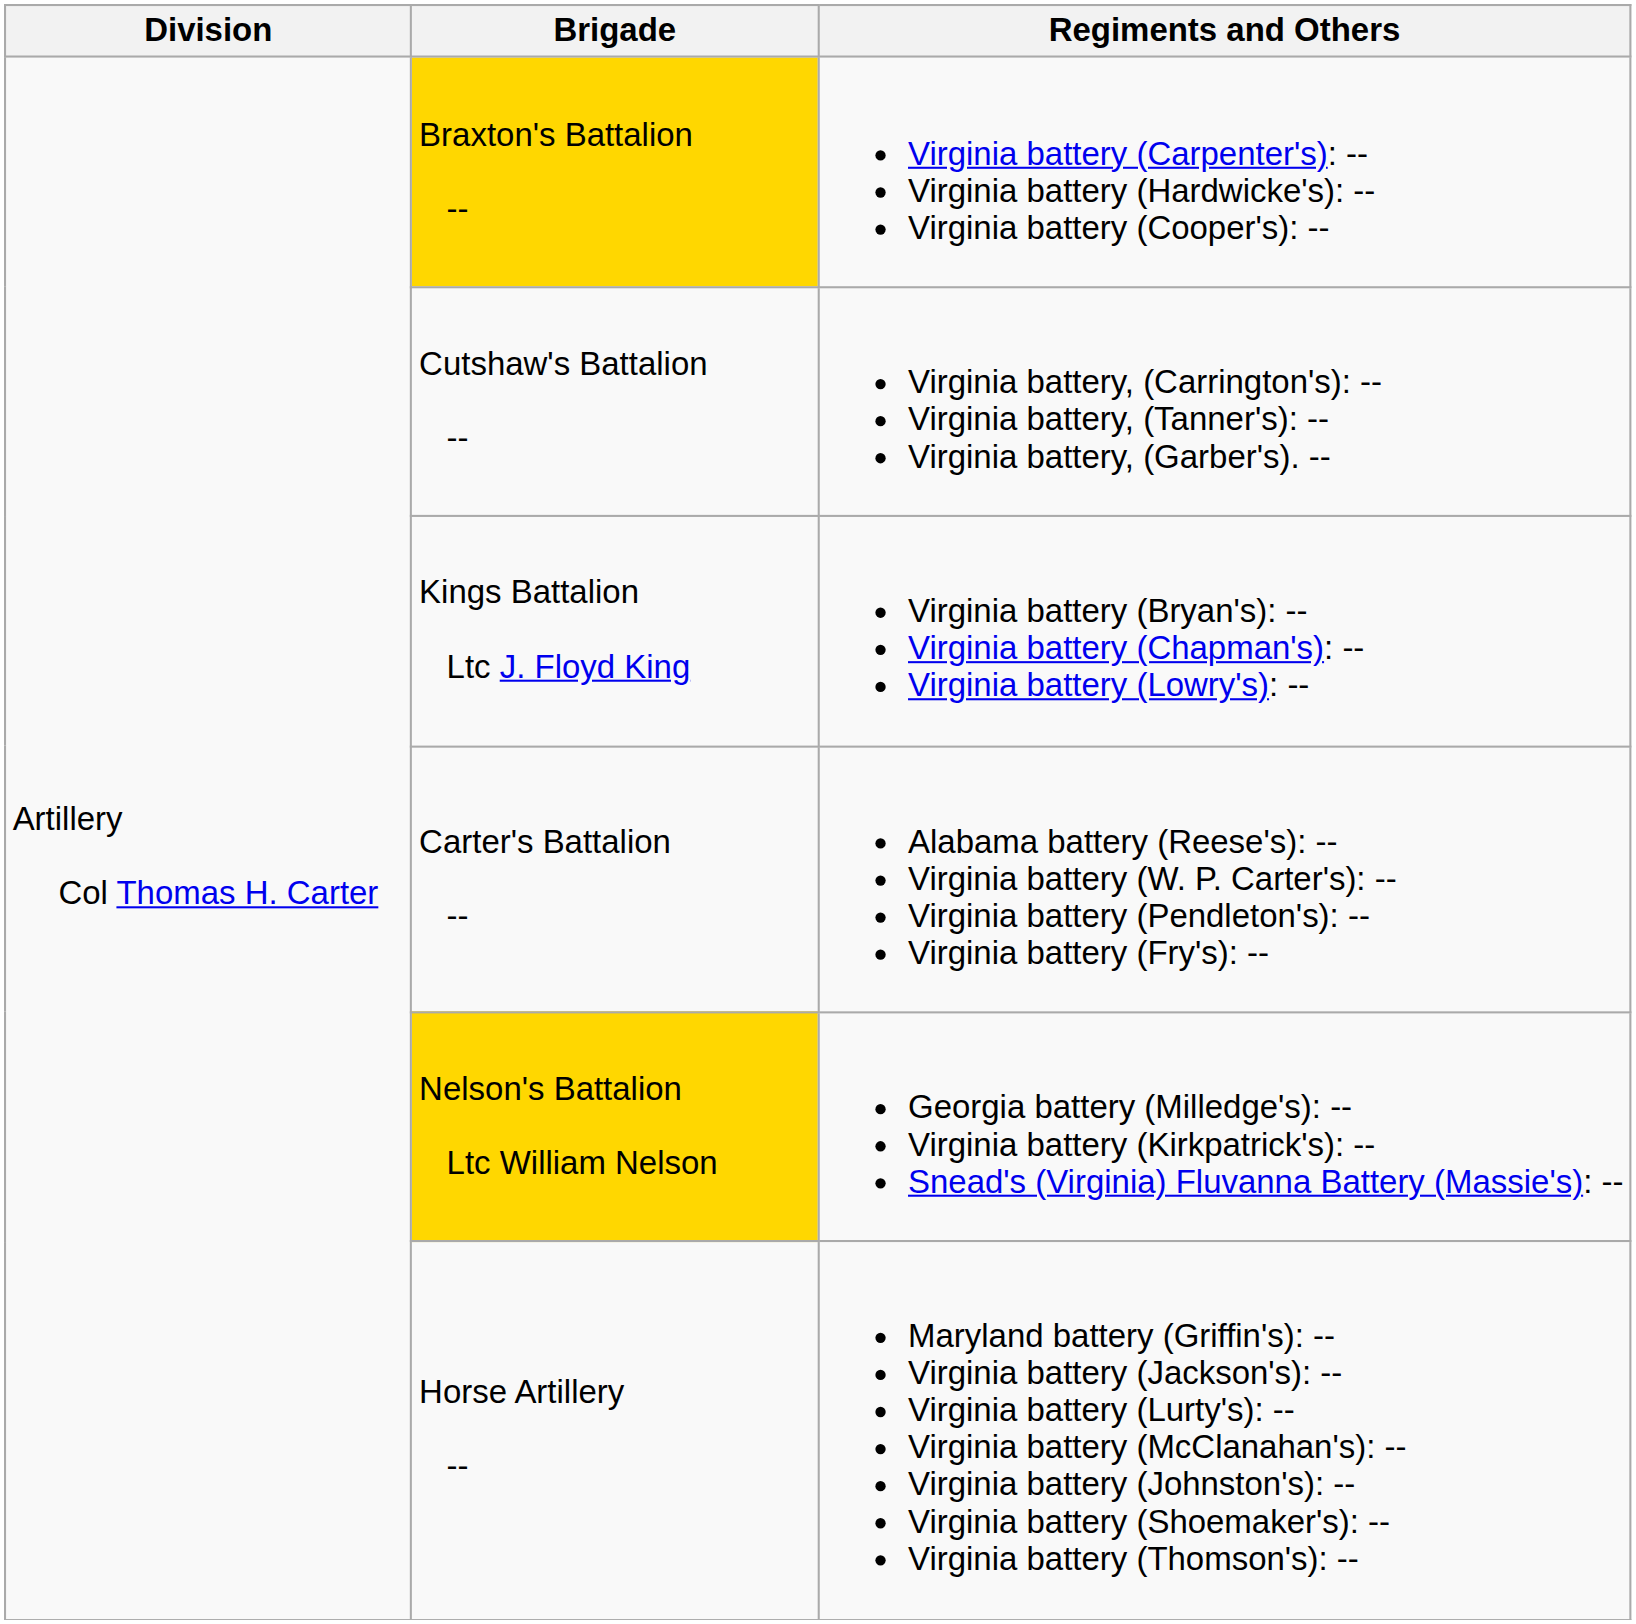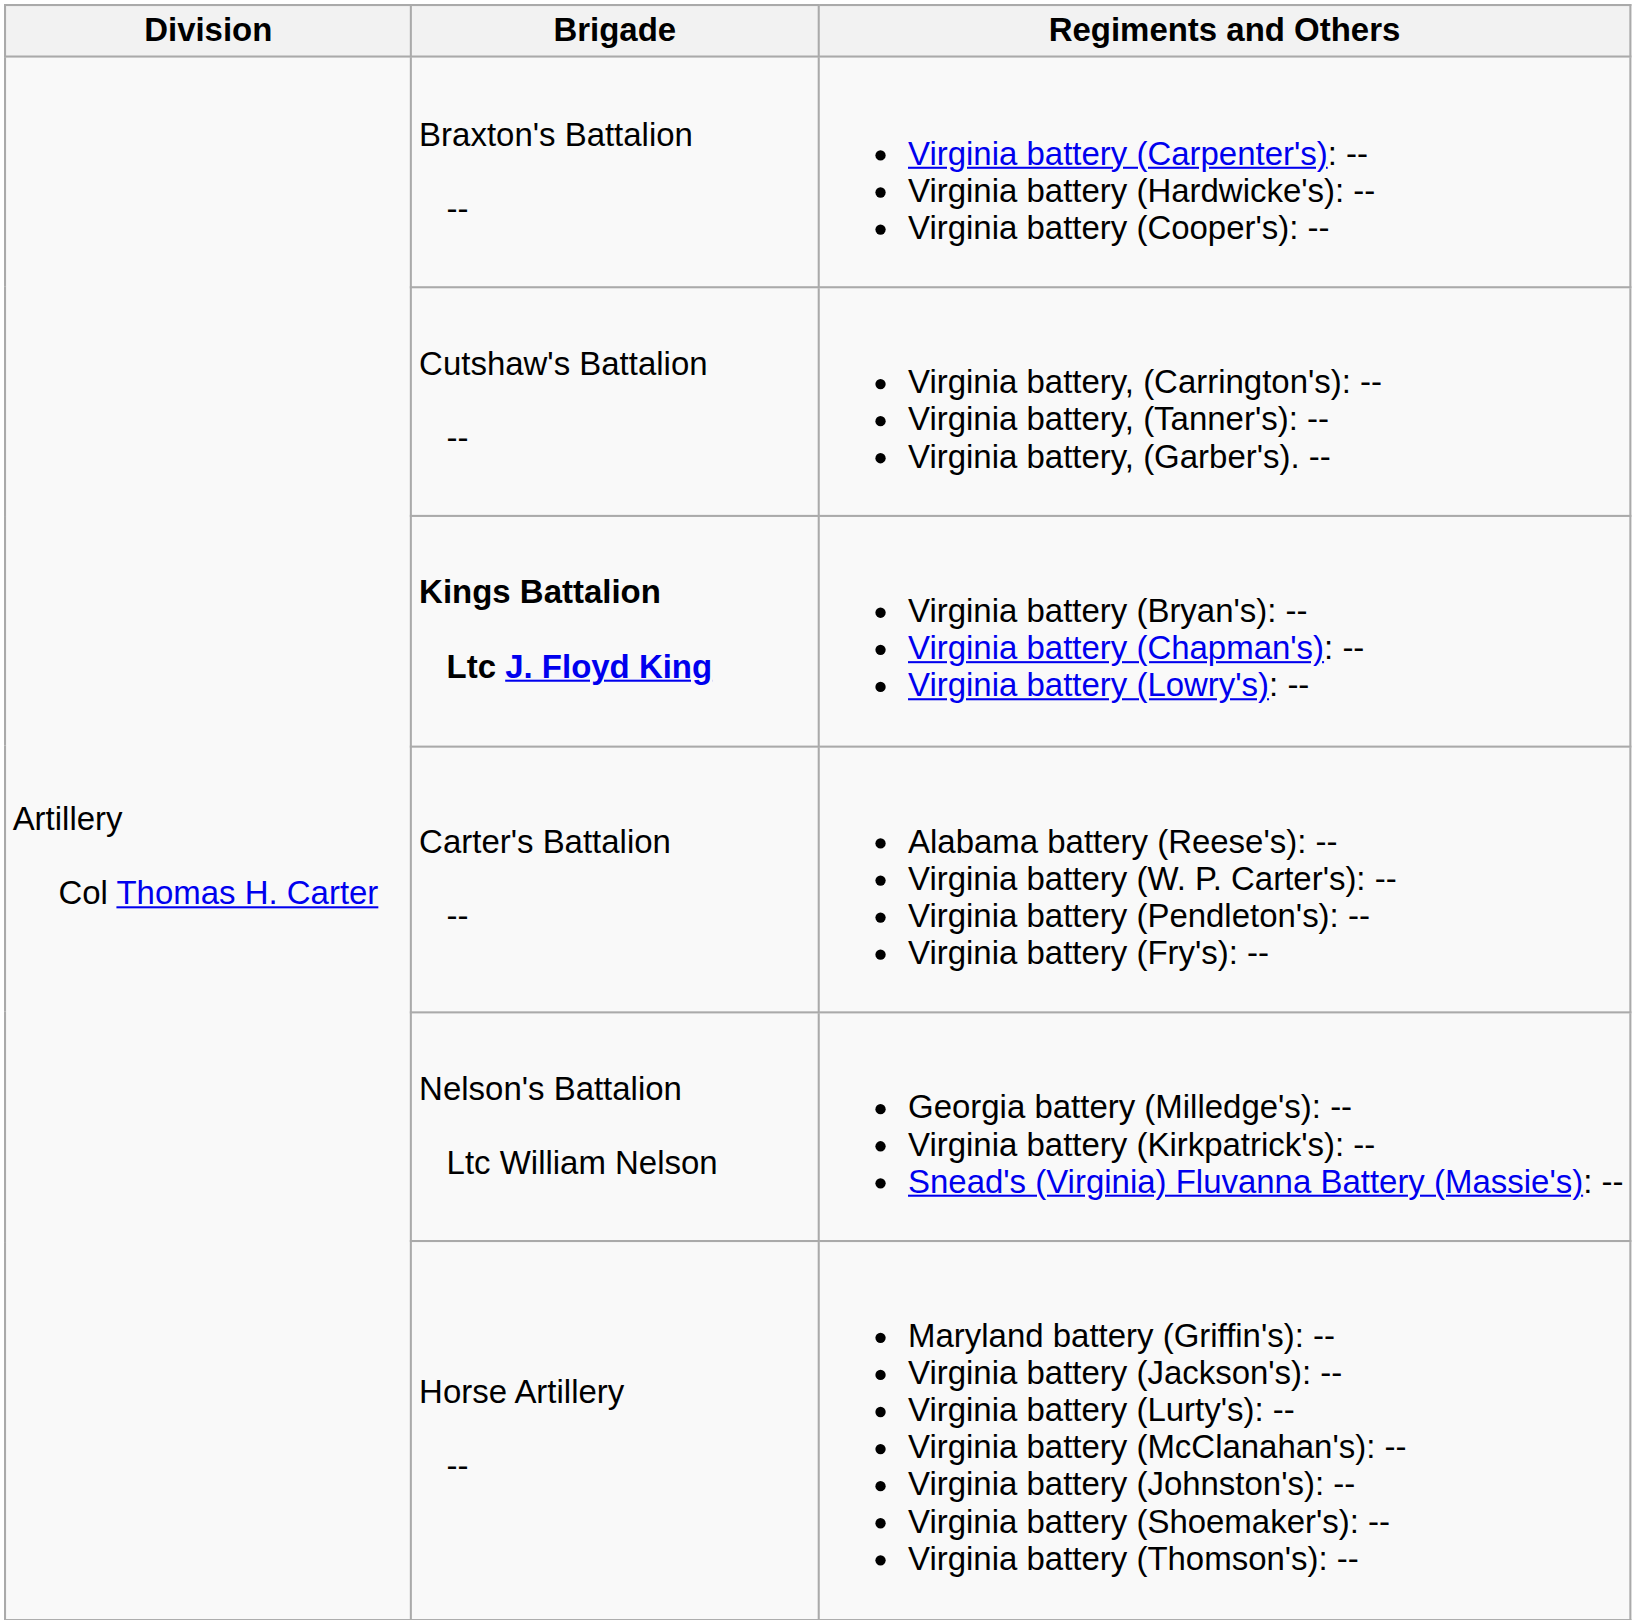(556, 171) gold background -> (556, 171) no background
(555, 630) normal -> (566, 630) bold
(568, 1126) gold background -> (568, 1126) no background
